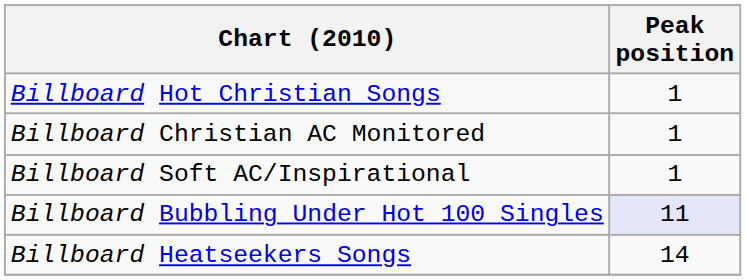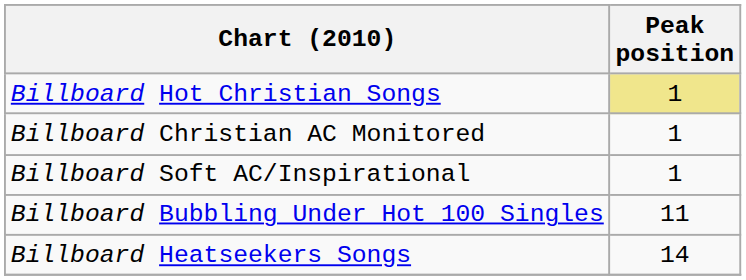(675, 94) no background -> (675, 94) khaki background
(675, 215) lavender background -> (675, 215) no background
